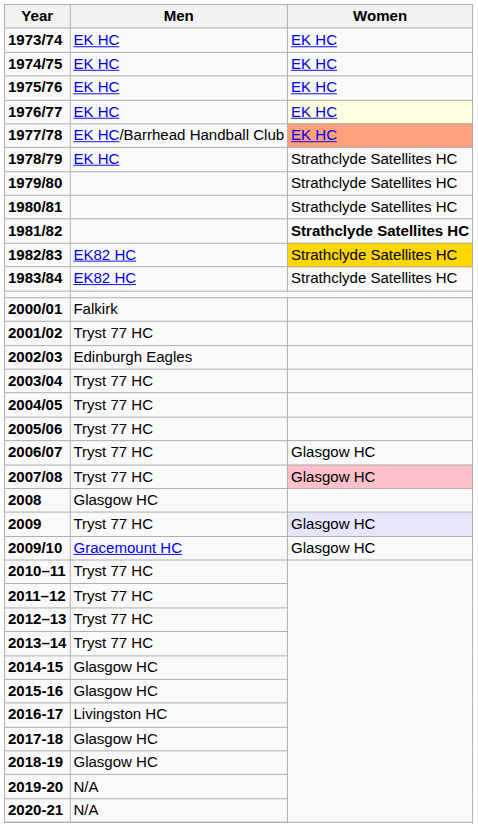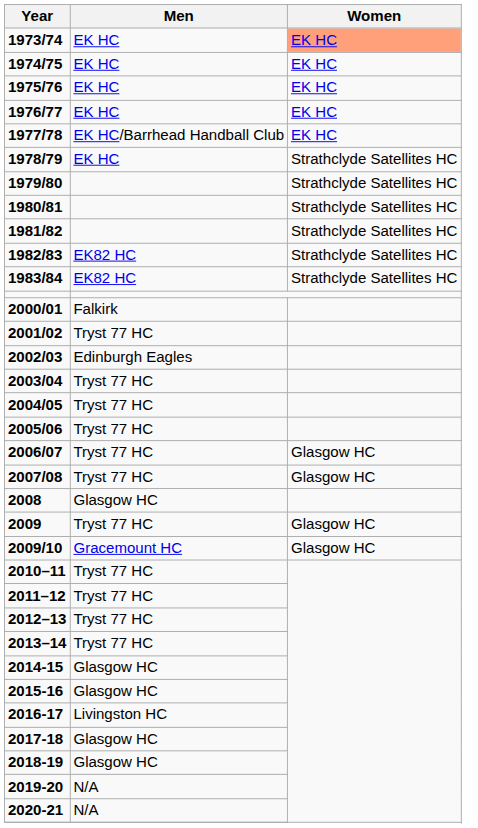(314, 40) no background -> (314, 40) lightsalmon background
(314, 111) lightyellow background -> (314, 111) no background
(314, 135) lightsalmon background -> (314, 135) no background
(380, 231) bold -> (374, 231) normal
(374, 254) gold background -> (374, 254) no background
(333, 476) pink background -> (333, 476) no background
(333, 524) lavender background -> (333, 524) no background
